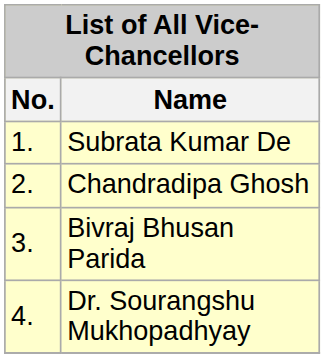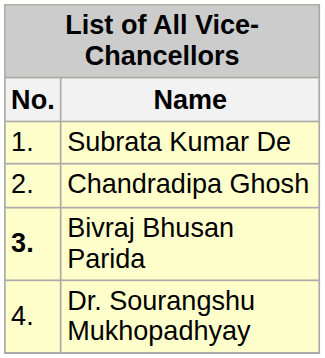(22, 243) normal -> (22, 243) bold
